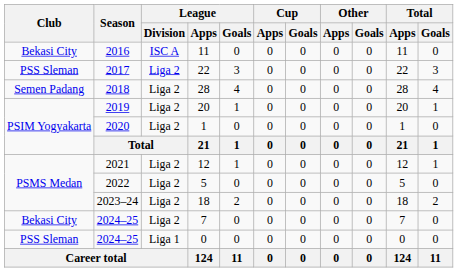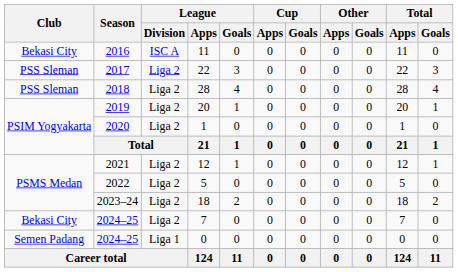(49, 88) Semen Padang -> (49, 88) PSS Sleman
(49, 239) PSS Sleman -> (49, 239) Semen Padang
